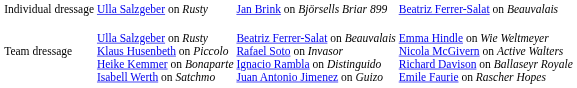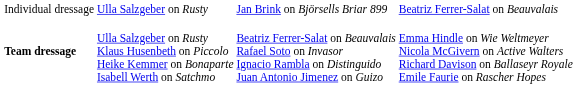(38, 51) normal -> (40, 51) bold
